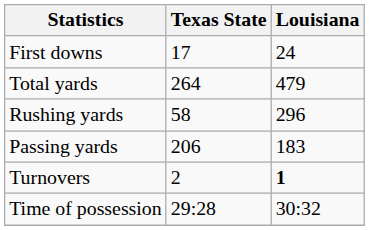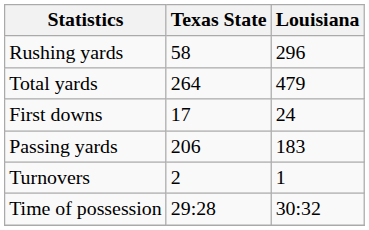rows swapped: (56, 51) <-> (66, 114)
(281, 177) bold -> (281, 177) normal
